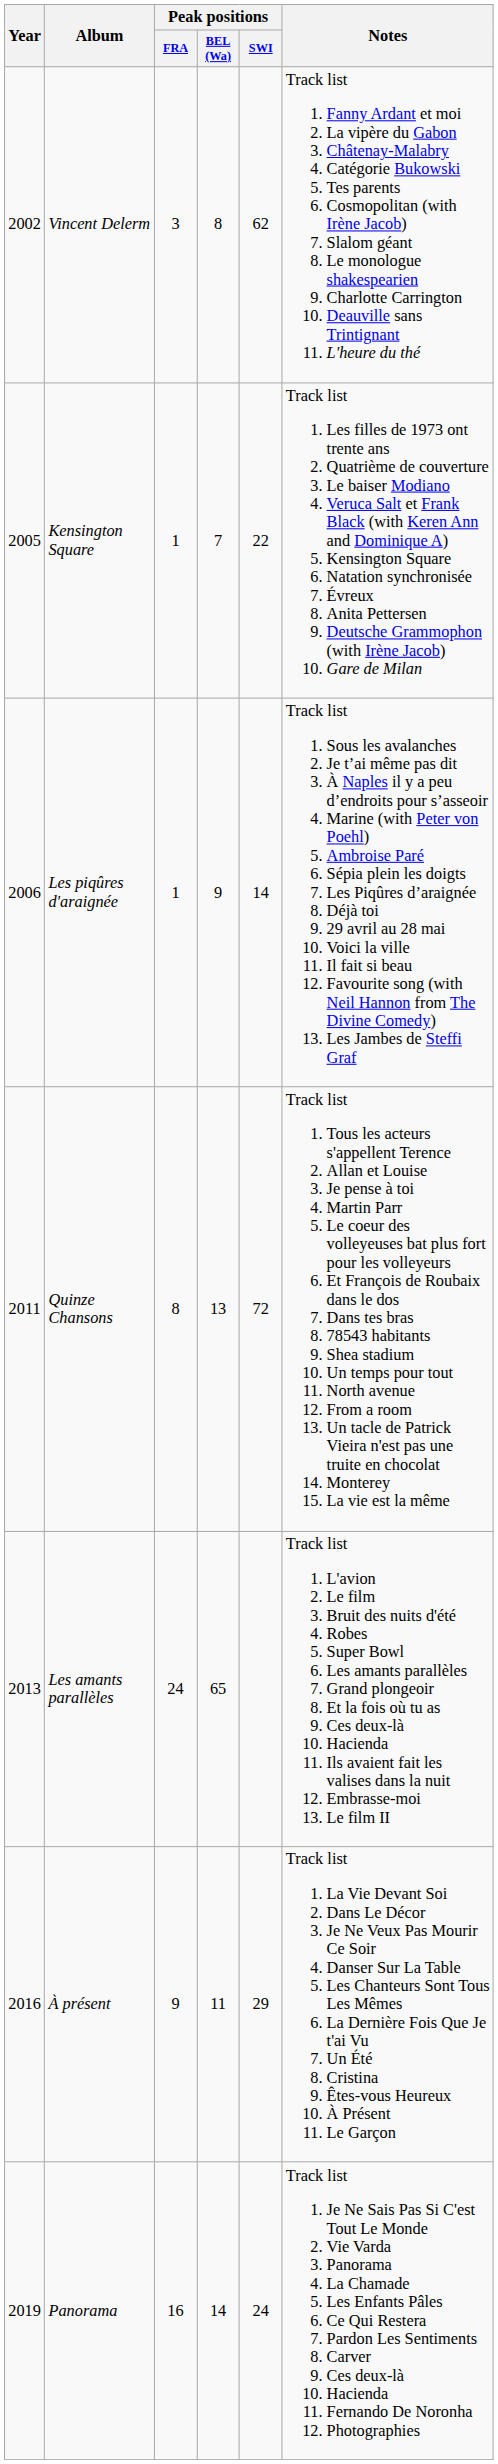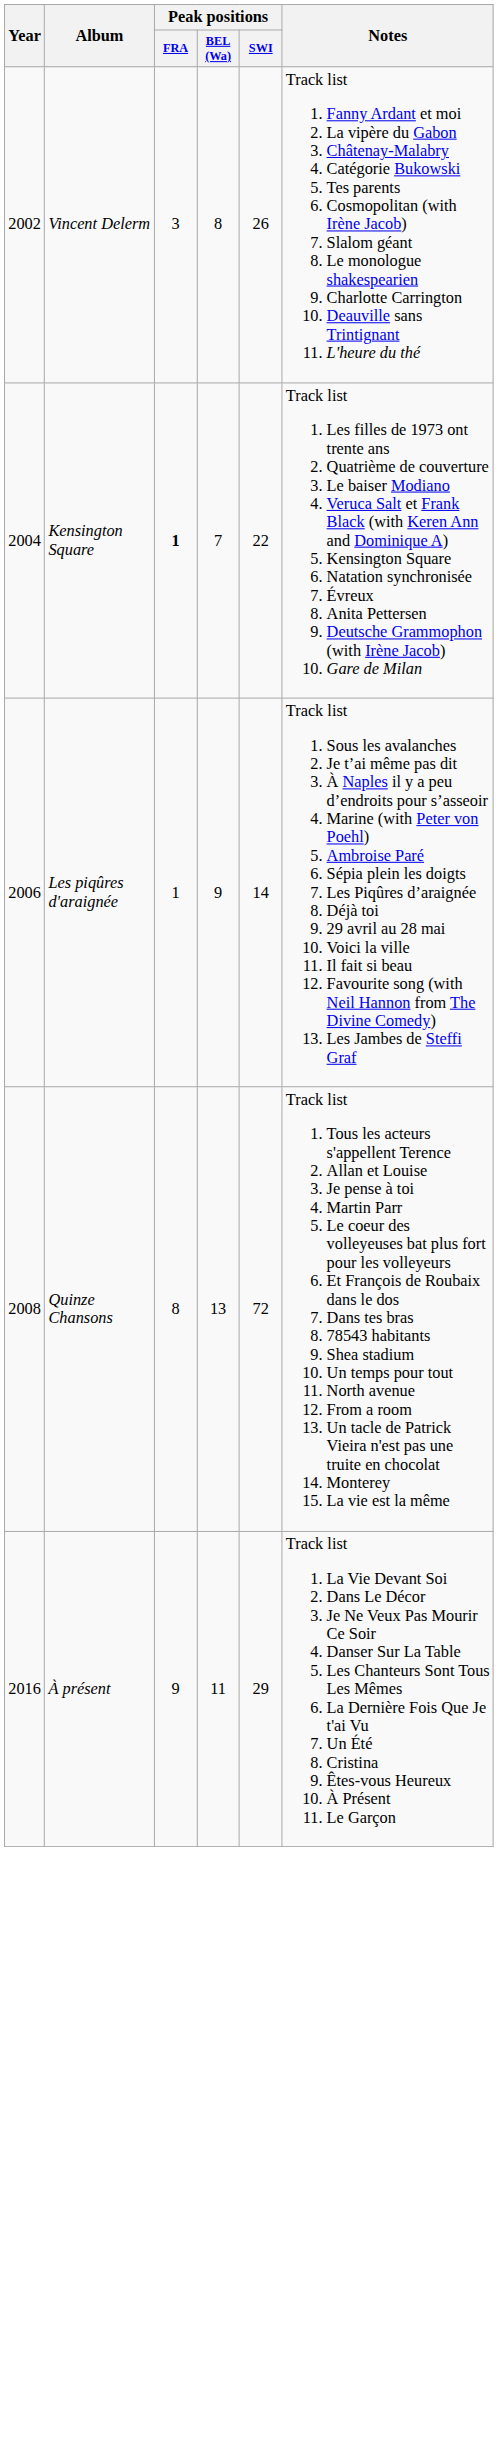(261, 224) 62 -> (261, 224) 26
(25, 540) 2005 -> (25, 540) 2004
(176, 540) normal -> (176, 540) bold
(25, 1309) 2011 -> (25, 1309) 2008
- row: (85, 1688)
- row: (83, 2310)
